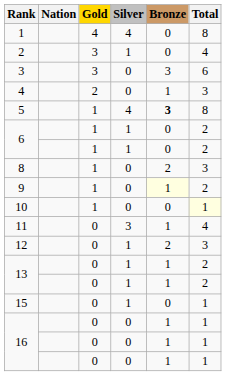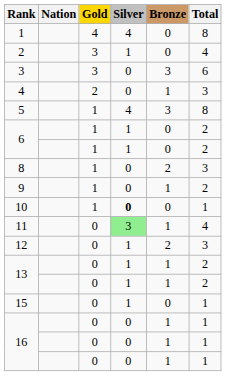(168, 110) bold -> (168, 110) normal
(168, 187) lightyellow background -> (168, 187) no background
(128, 206) normal -> (128, 206) bold
(205, 206) lightyellow background -> (205, 206) no background
(128, 226) no background -> (128, 226) lightgreen background
